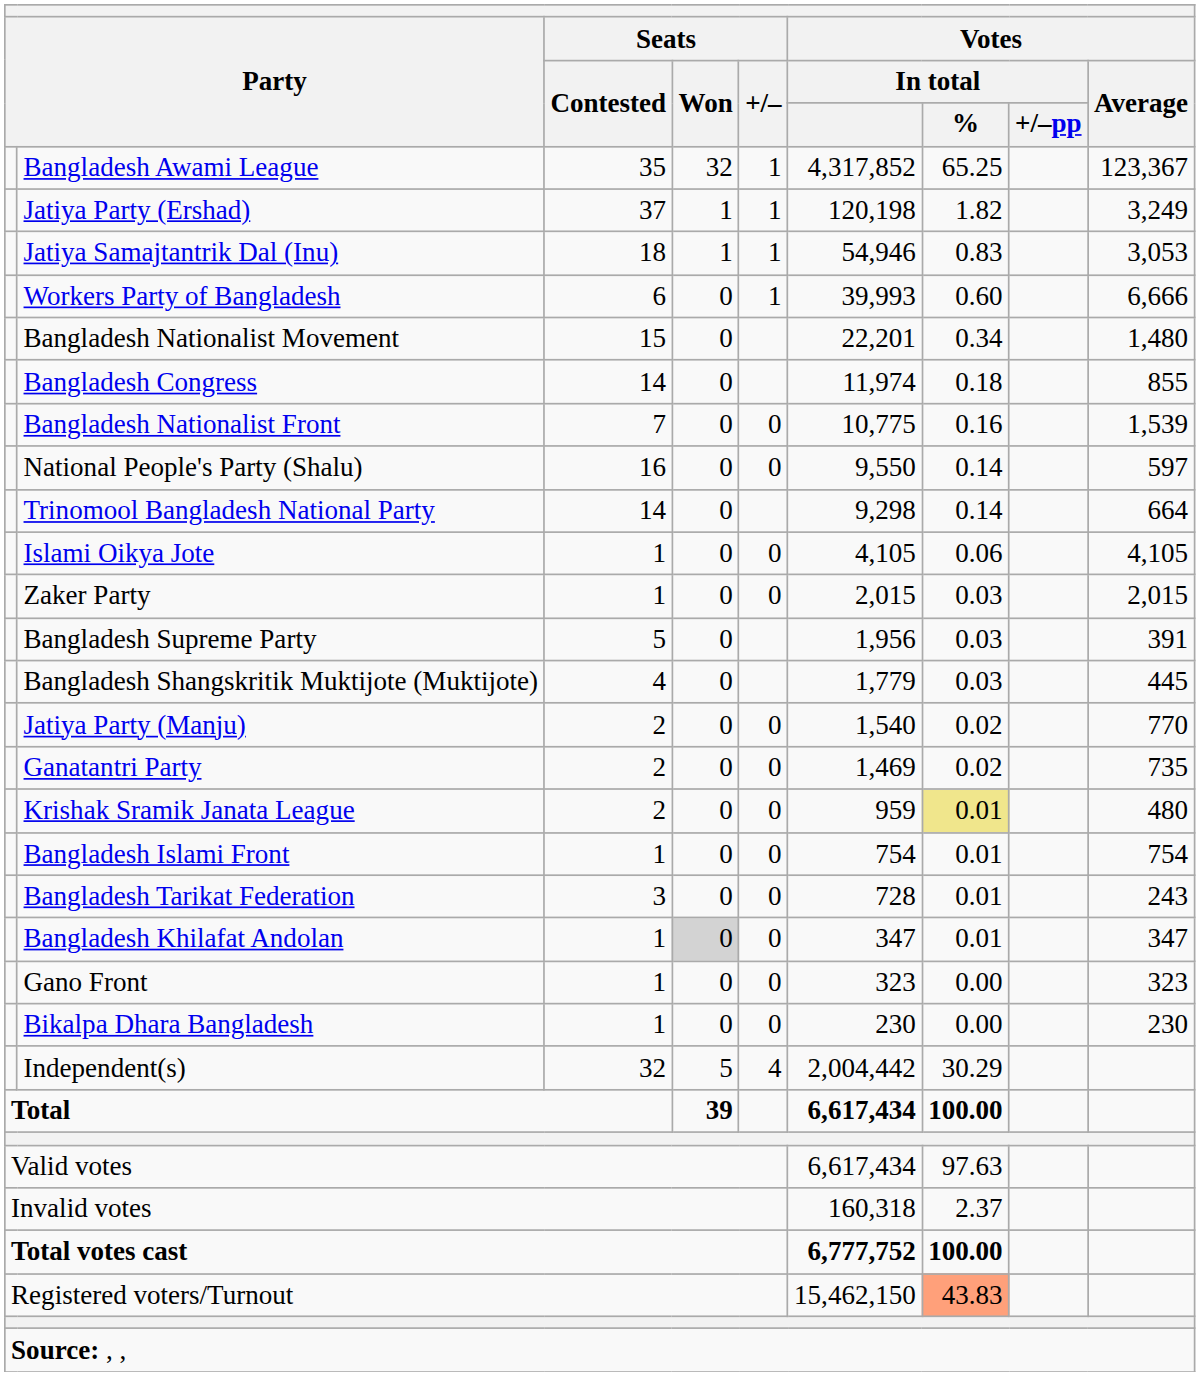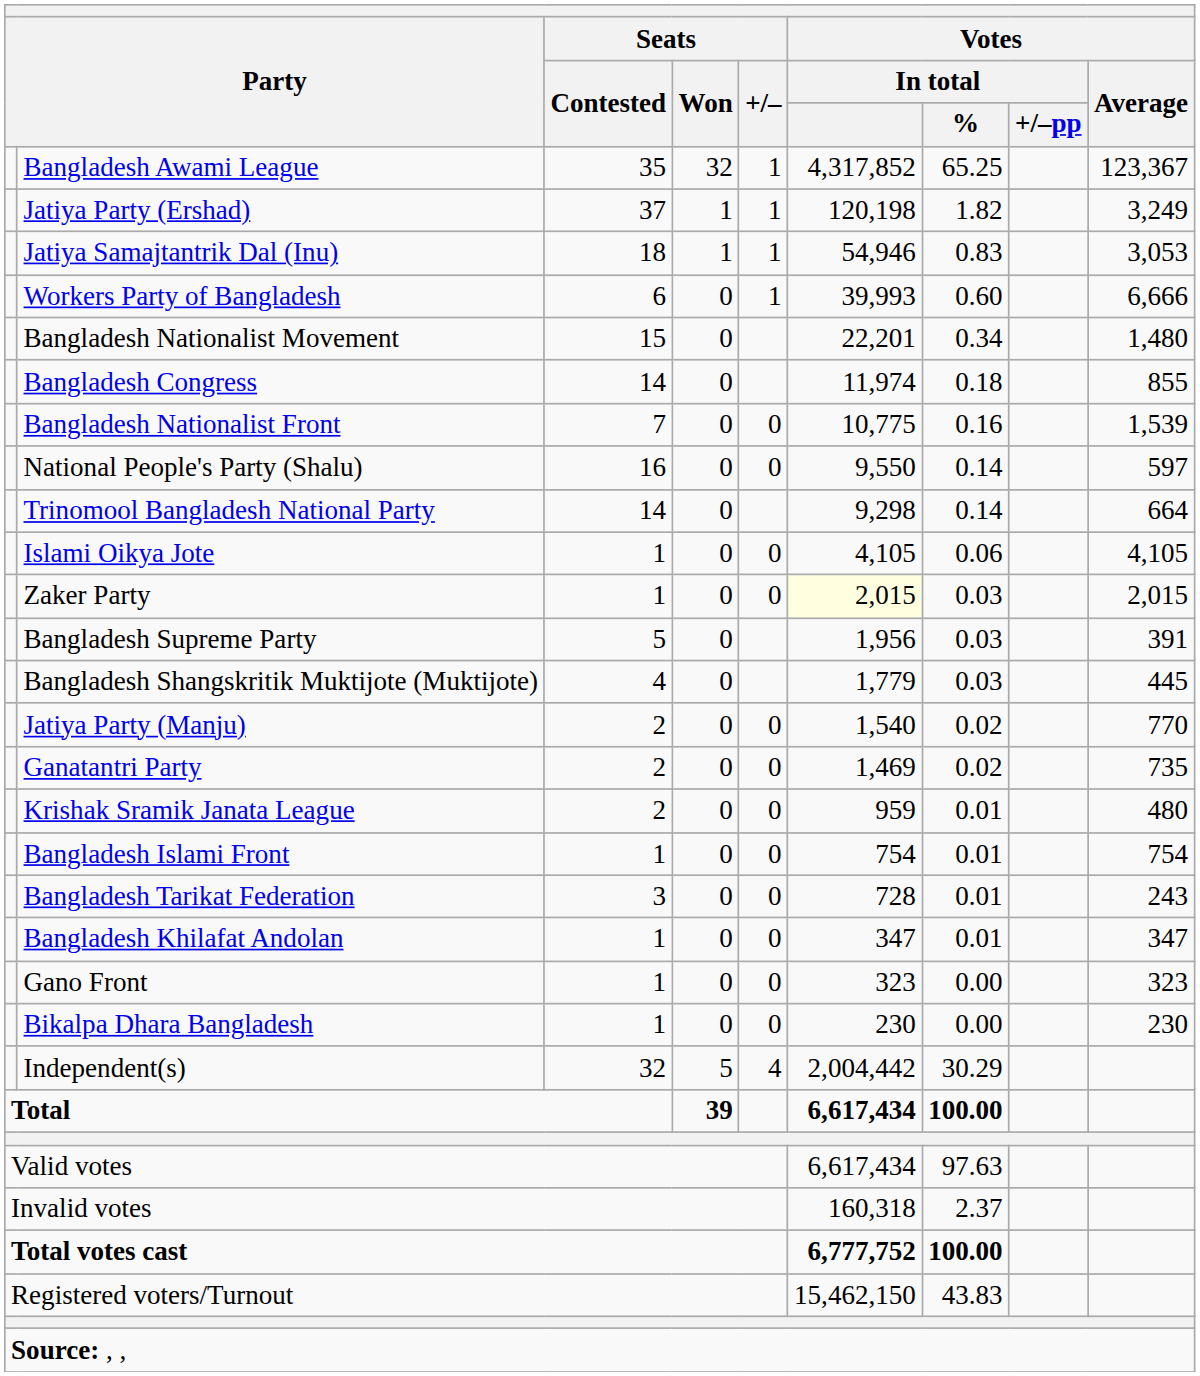(885, 595) no background -> (885, 595) lightyellow background
(979, 810) khaki background -> (979, 810) no background
(726, 938) lightgrey background -> (726, 938) no background
(972, 1294) lightsalmon background -> (972, 1294) no background
